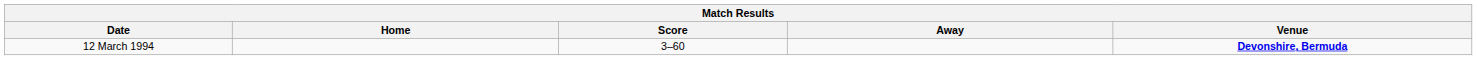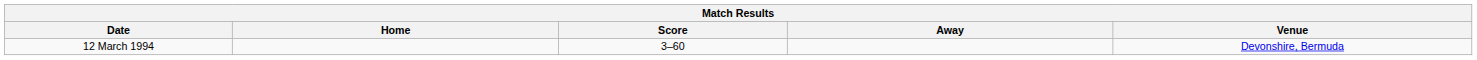(1292, 47) bold -> (1292, 47) normal
